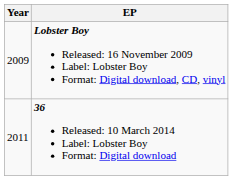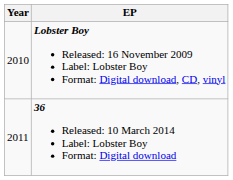(18, 60) 2009 -> (18, 60) 2010
